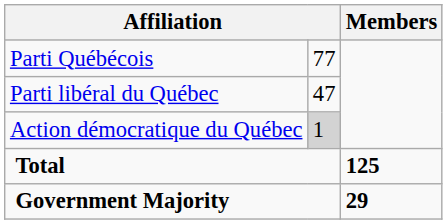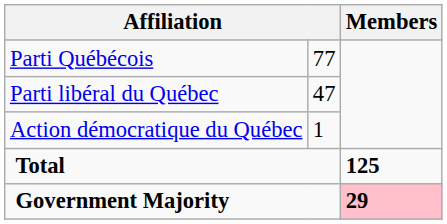(318, 129) lightgrey background -> (318, 129) no background
(357, 201) no background -> (357, 201) pink background
